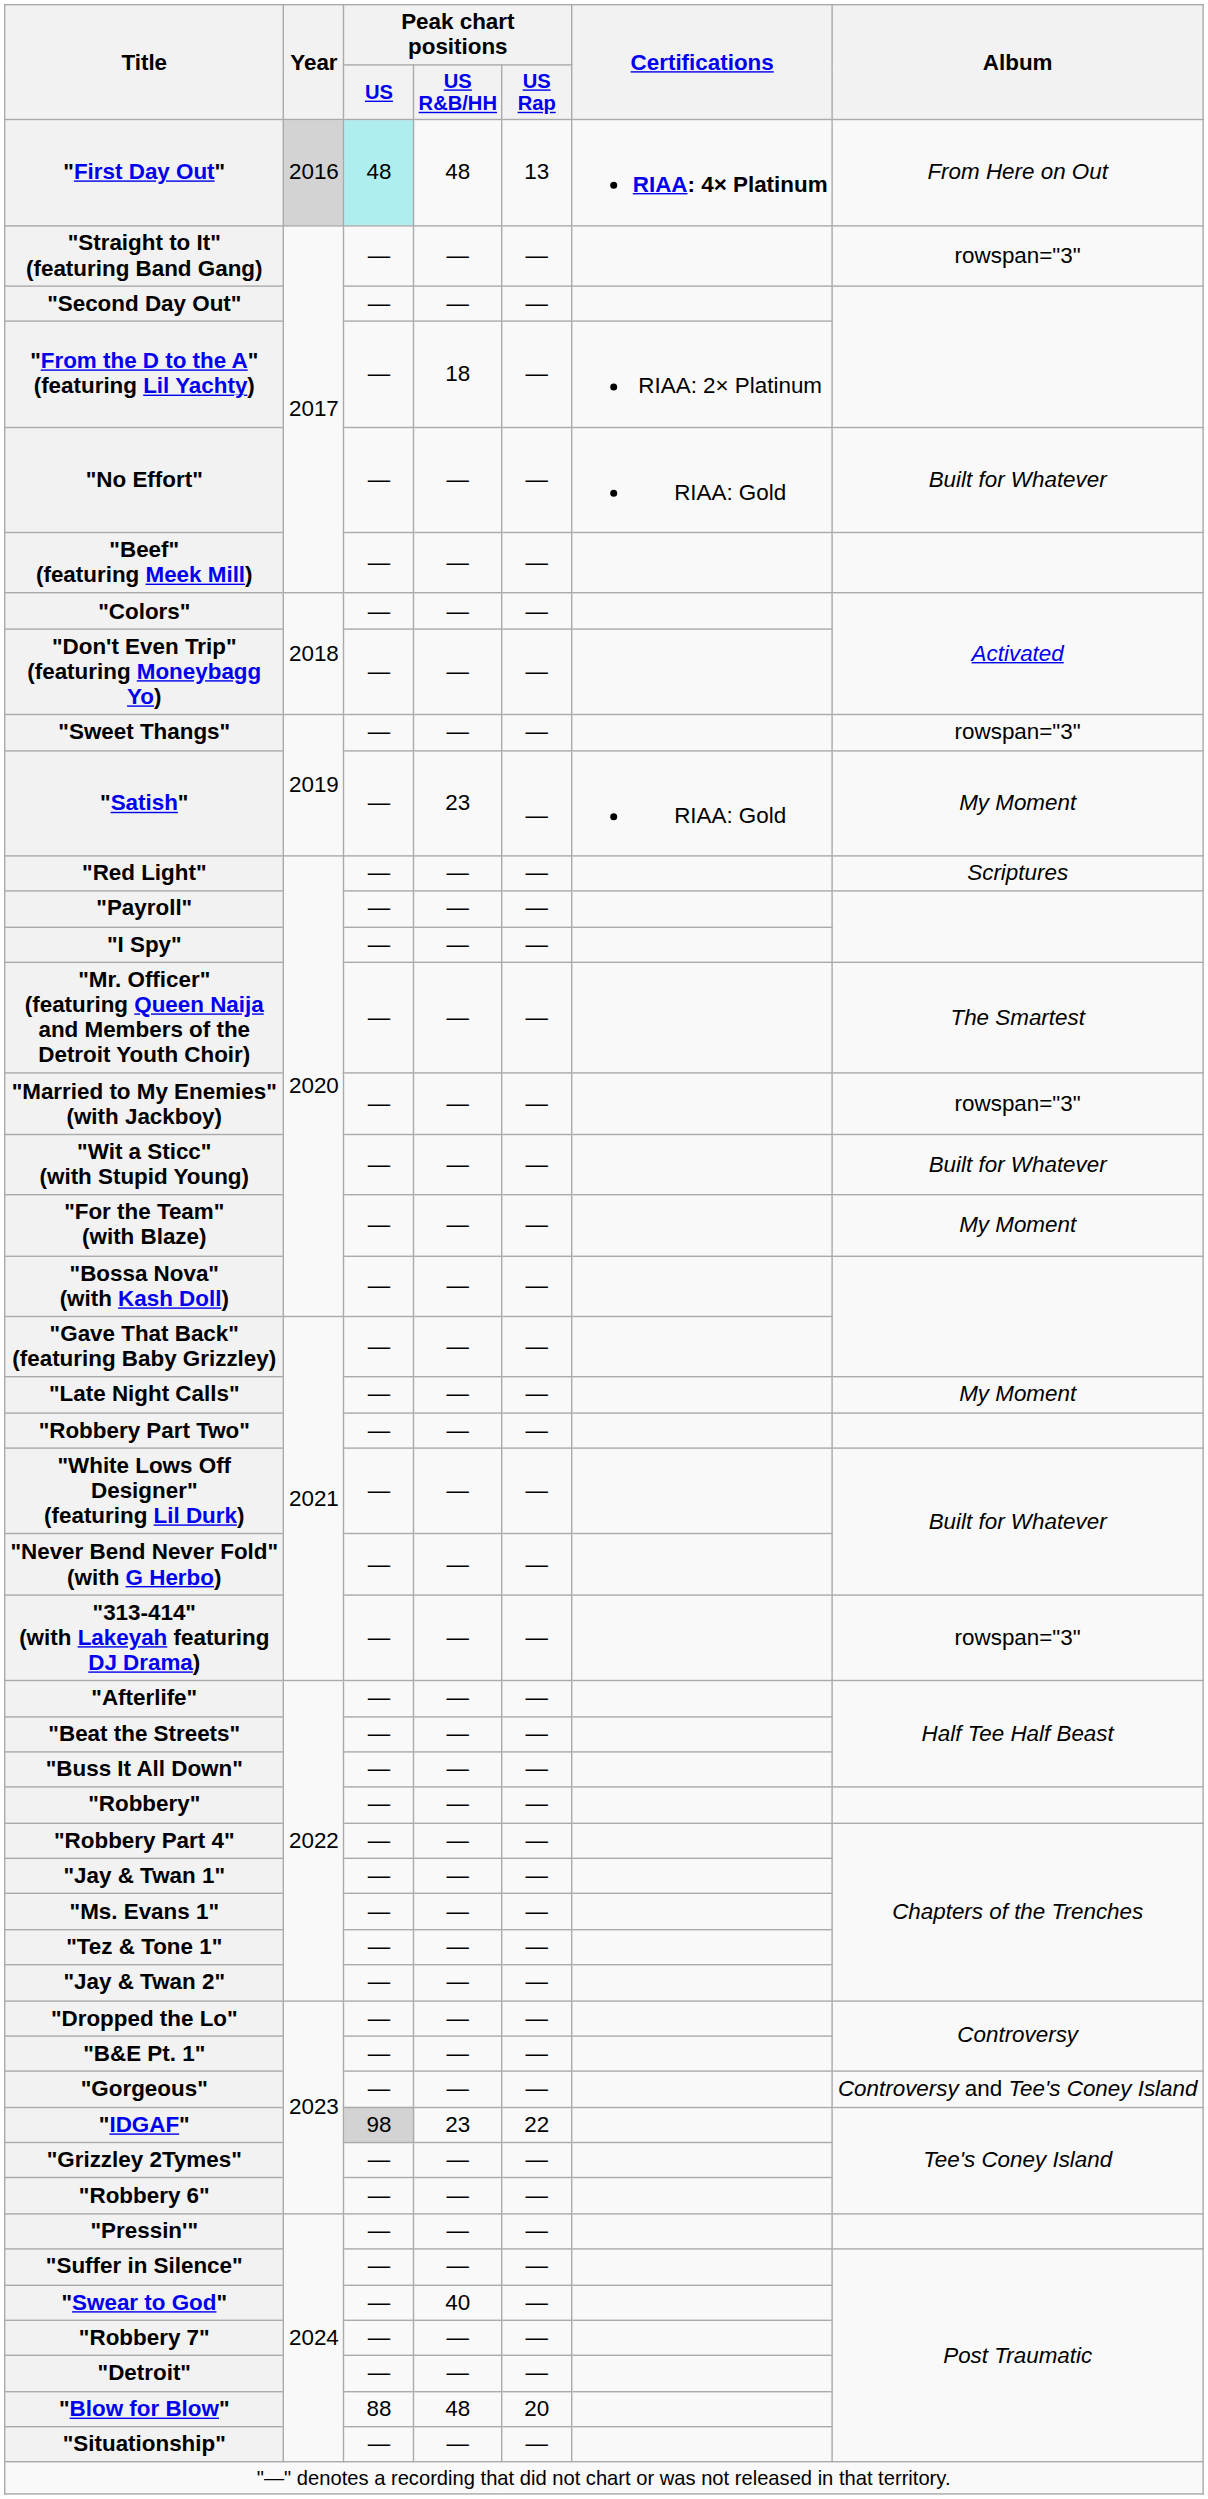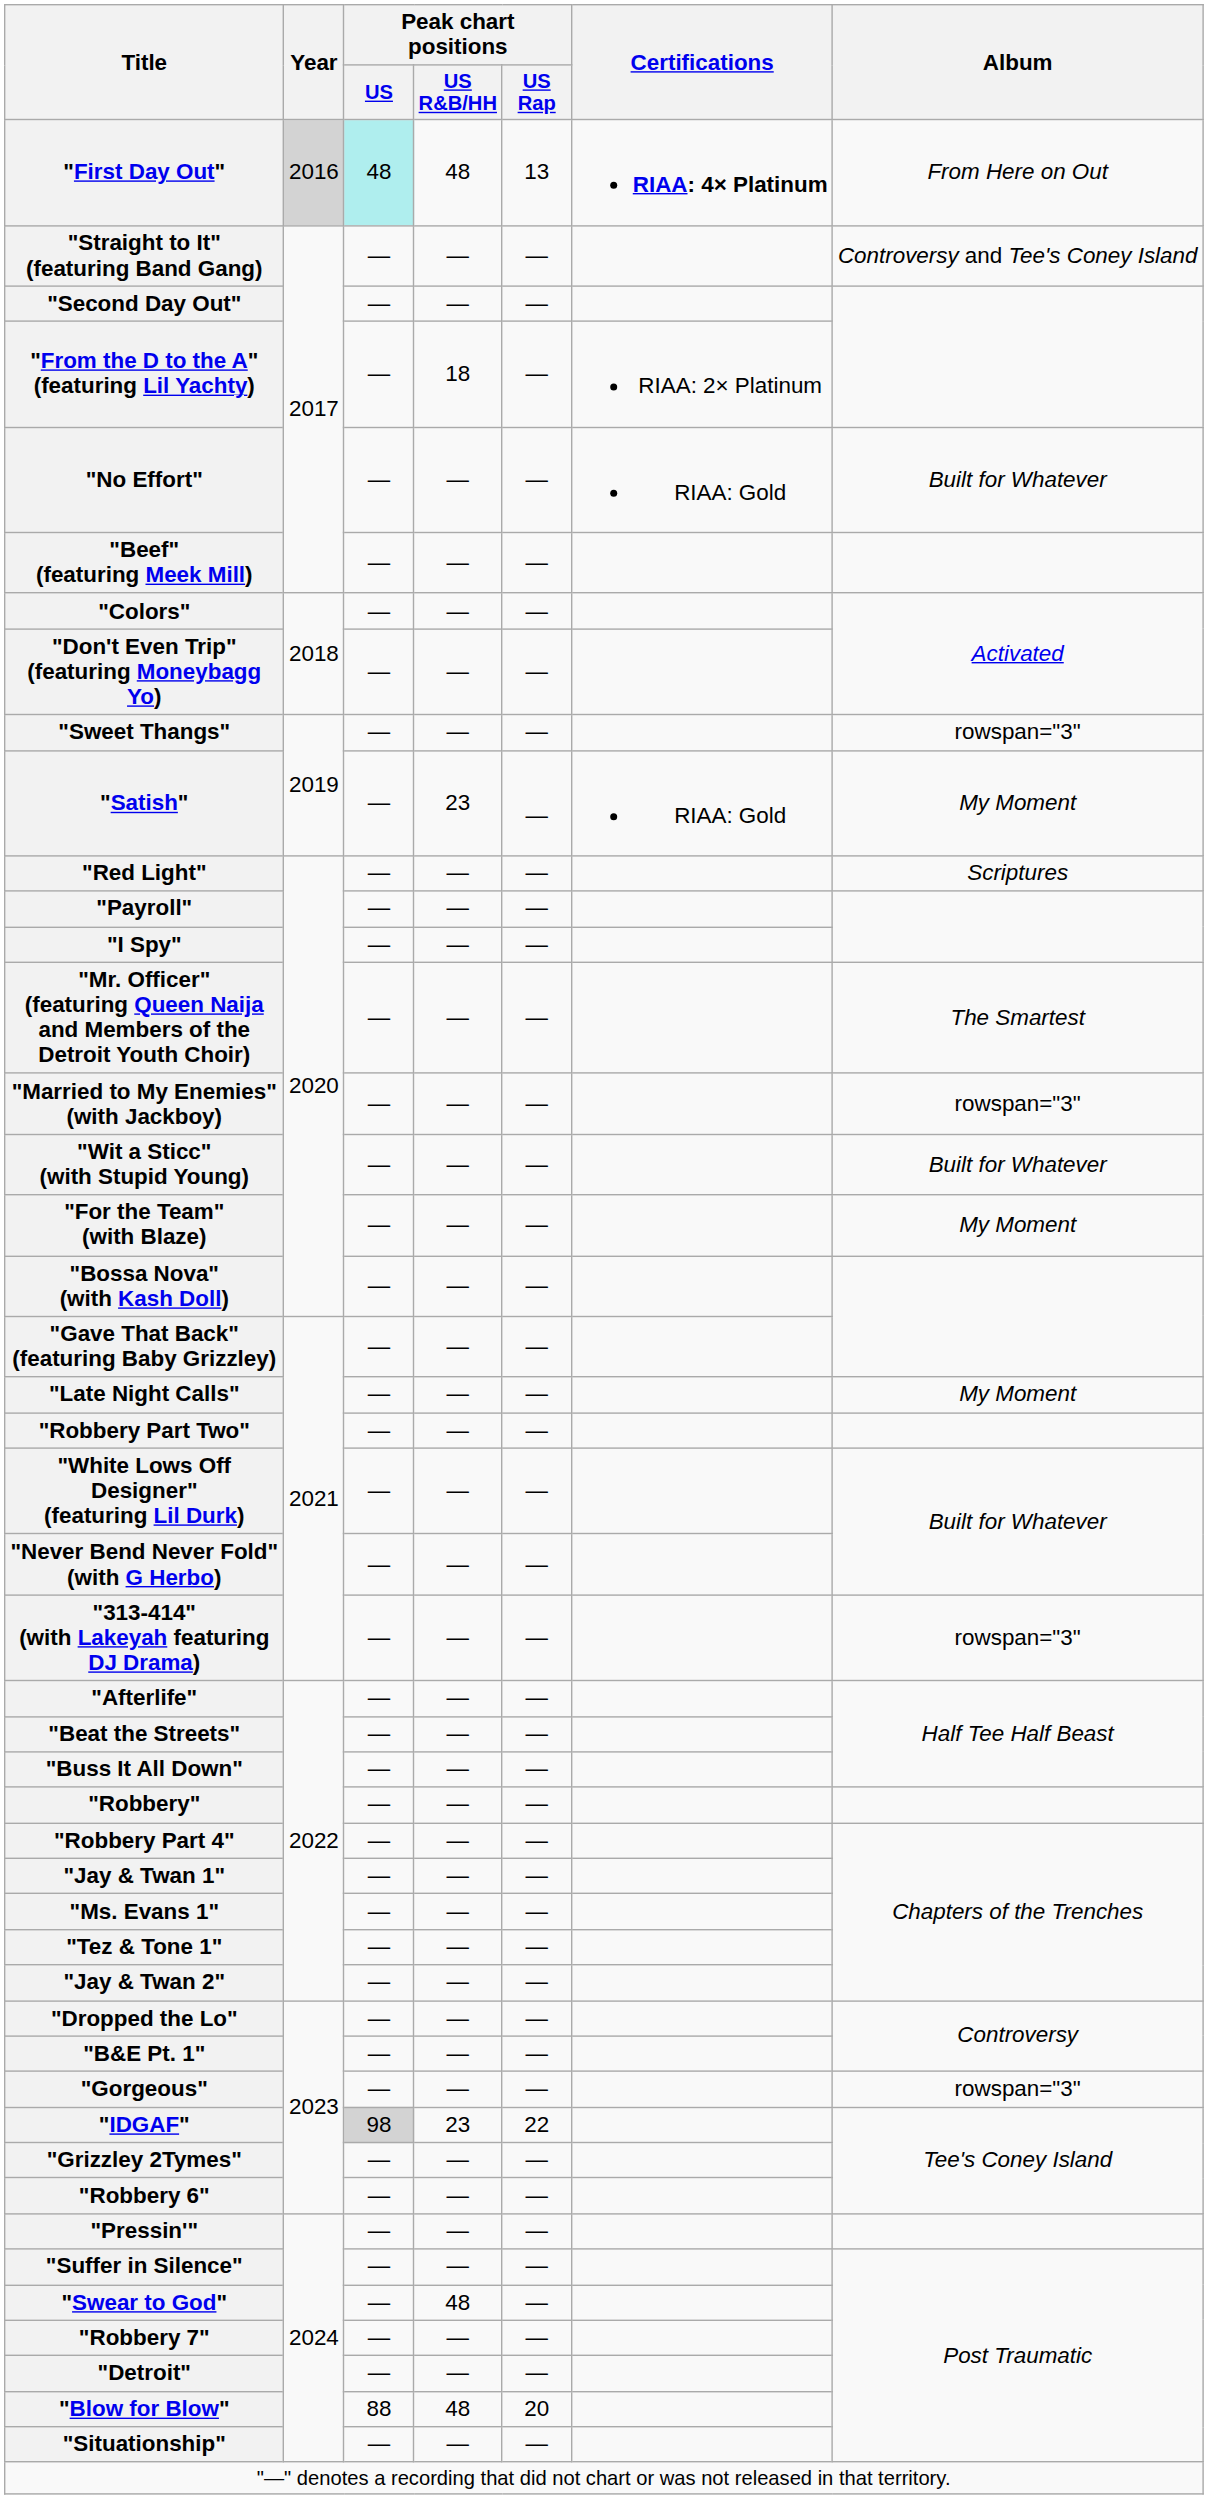(1018, 255) rowspan="3" -> (1018, 255) Controversy and Tee's Coney Island
(1018, 2089) Controversy and Tee's Coney Island -> (1018, 2089) rowspan="3"
(458, 2302) 40 -> (458, 2302) 48
